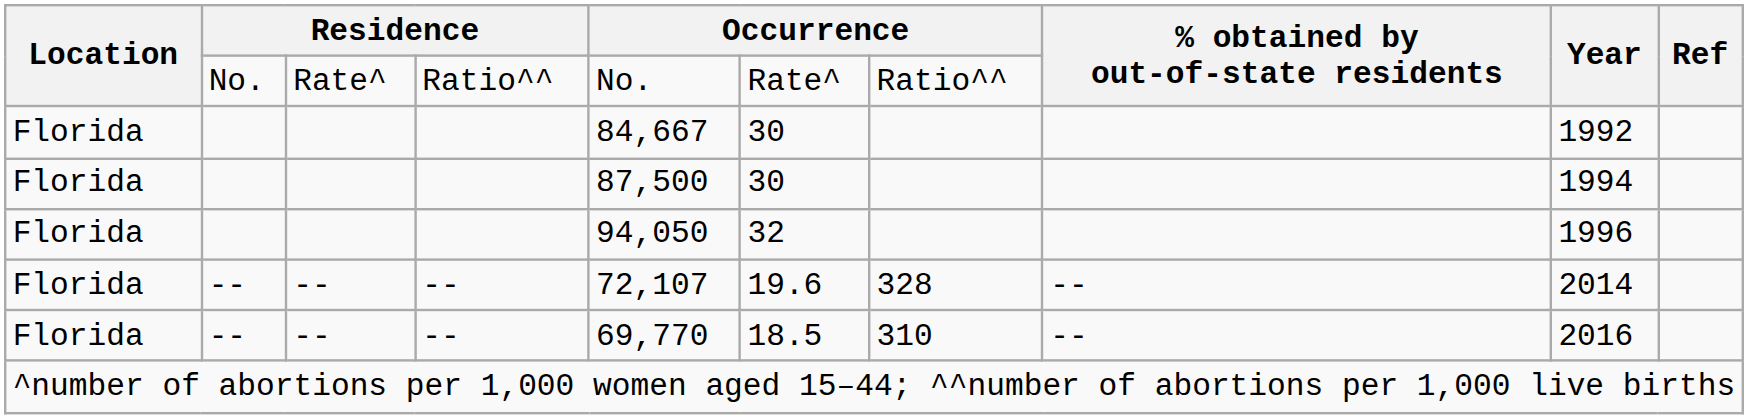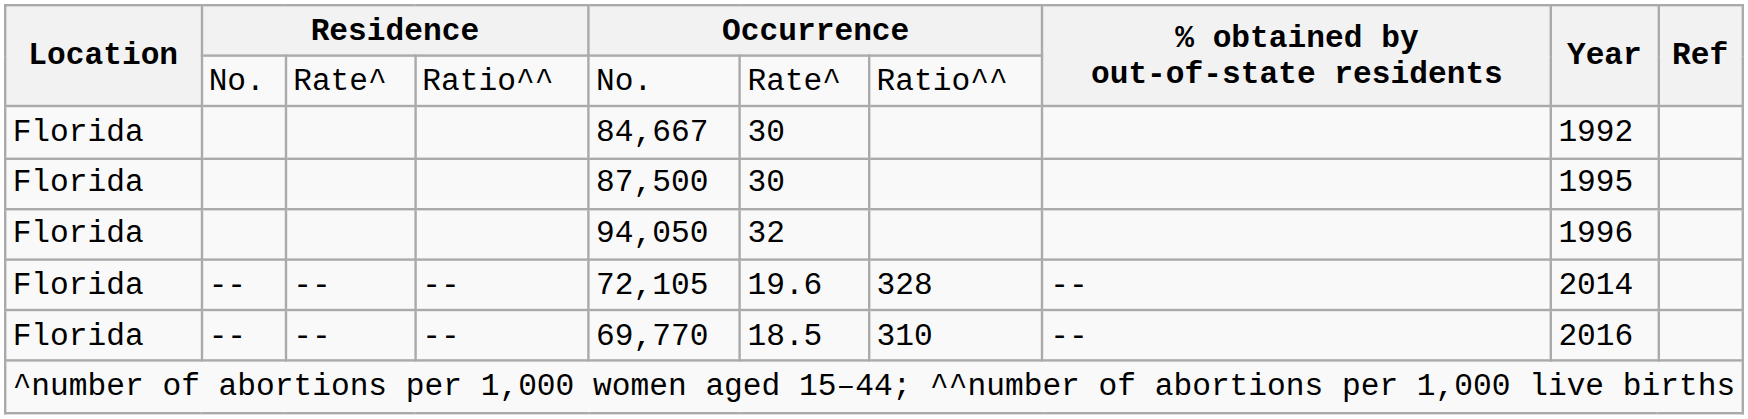(1596, 183) 1994 -> (1596, 183) 1995
(652, 285) 72,107 -> (652, 285) 72,105
